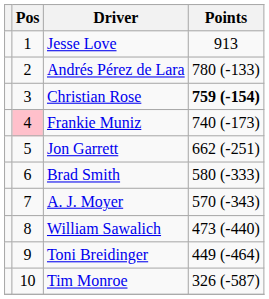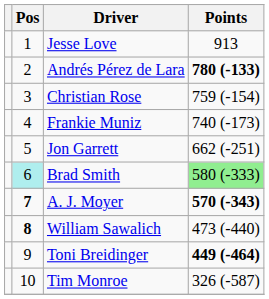(226, 70) normal -> (226, 70) bold
(226, 96) bold -> (226, 96) normal
(28, 123) pink background -> (28, 123) no background
(28, 175) no background -> (28, 175) paleturquoise background
(226, 175) no background -> (226, 175) lightgreen background
(28, 202) normal -> (28, 202) bold
(226, 202) normal -> (226, 202) bold
(28, 228) normal -> (28, 228) bold
(226, 254) normal -> (226, 254) bold
